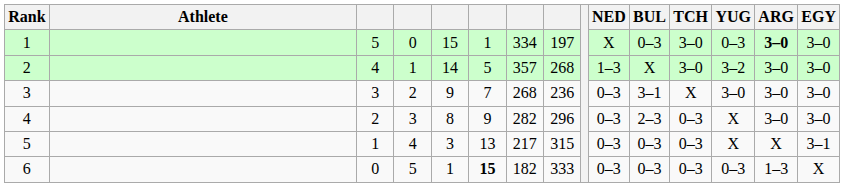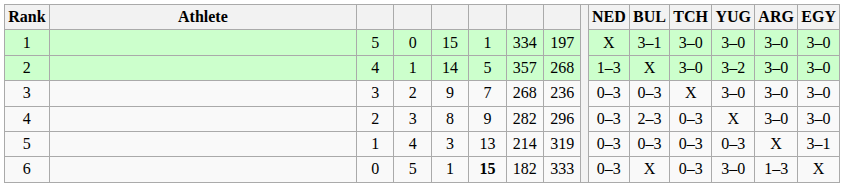(650, 42) 0–3 -> (650, 42) 3–1
(733, 42) 0–3 -> (733, 42) 3–0
(776, 42) bold -> (776, 42) normal
(650, 93) 3–1 -> (650, 93) 0–3
(525, 144) 217 -> (525, 144) 214
(562, 144) 315 -> (562, 144) 319
(733, 144) X -> (733, 144) 0–3
(650, 169) 0–3 -> (650, 169) X
(733, 169) 0–3 -> (733, 169) 3–0
